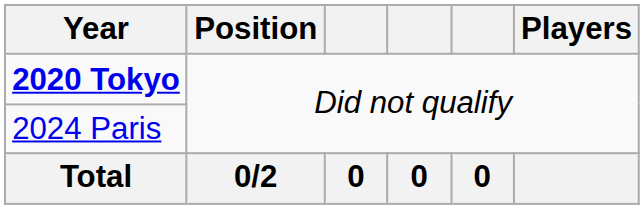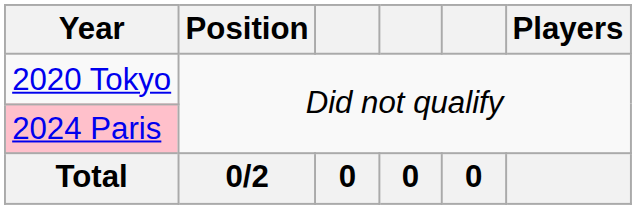(96, 78) bold -> (92, 78) normal
(87, 128) no background -> (87, 128) pink background
